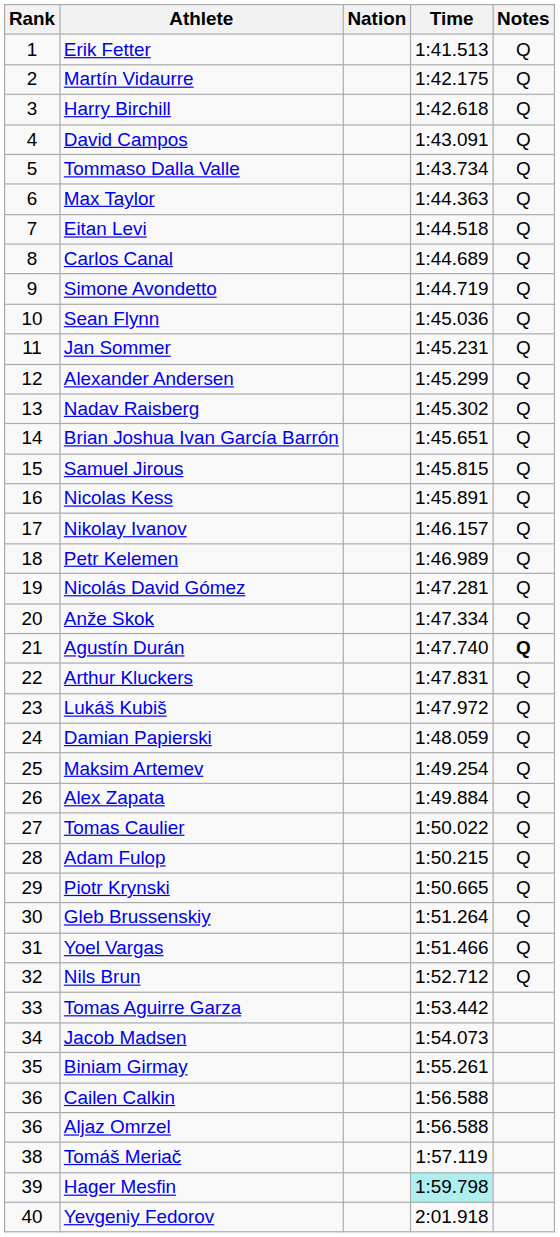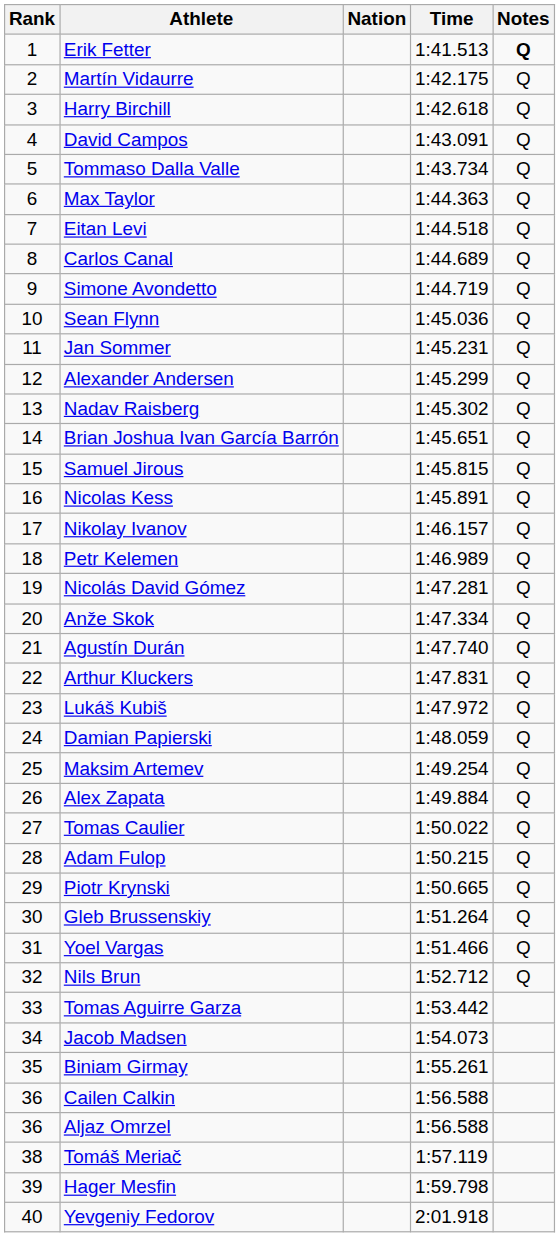(523, 49) normal -> (523, 49) bold
(523, 648) bold -> (523, 648) normal
(452, 1187) paleturquoise background -> (452, 1187) no background
